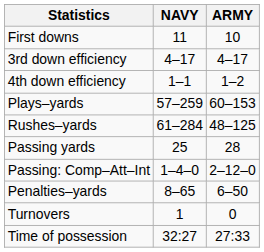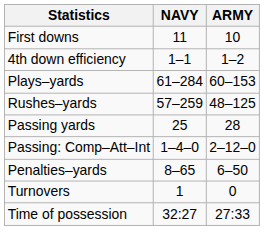- row: (67, 59)
(180, 103) 57–259 -> (180, 81) 61–284
(180, 125) 61–284 -> (180, 103) 57–259
